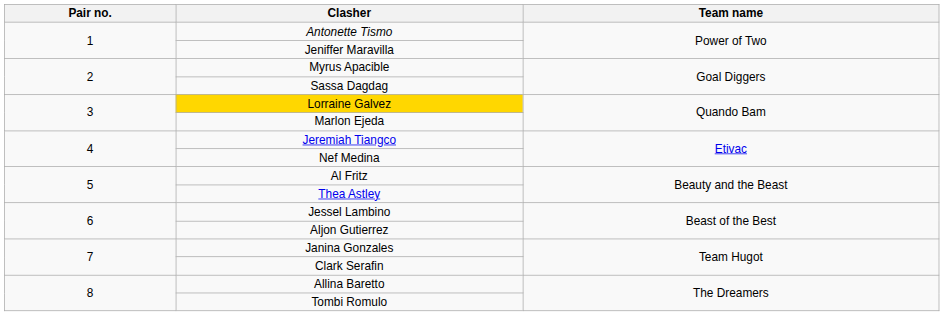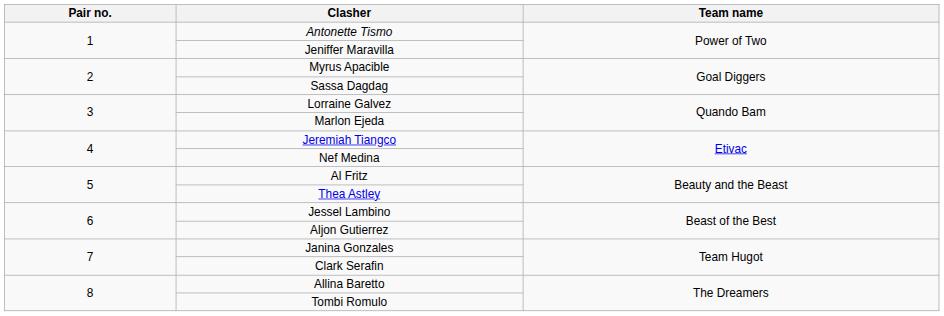(349, 104) gold background -> (349, 104) no background
